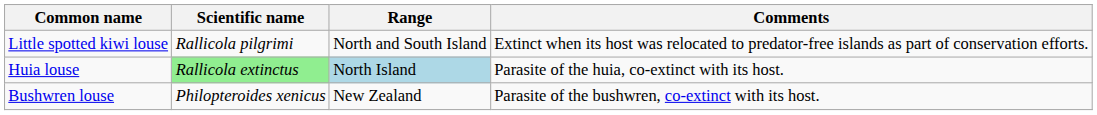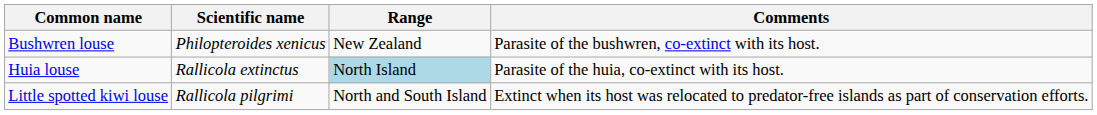rows swapped: (61, 95) <-> (88, 43)
(237, 69) lightgreen background -> (237, 69) no background
